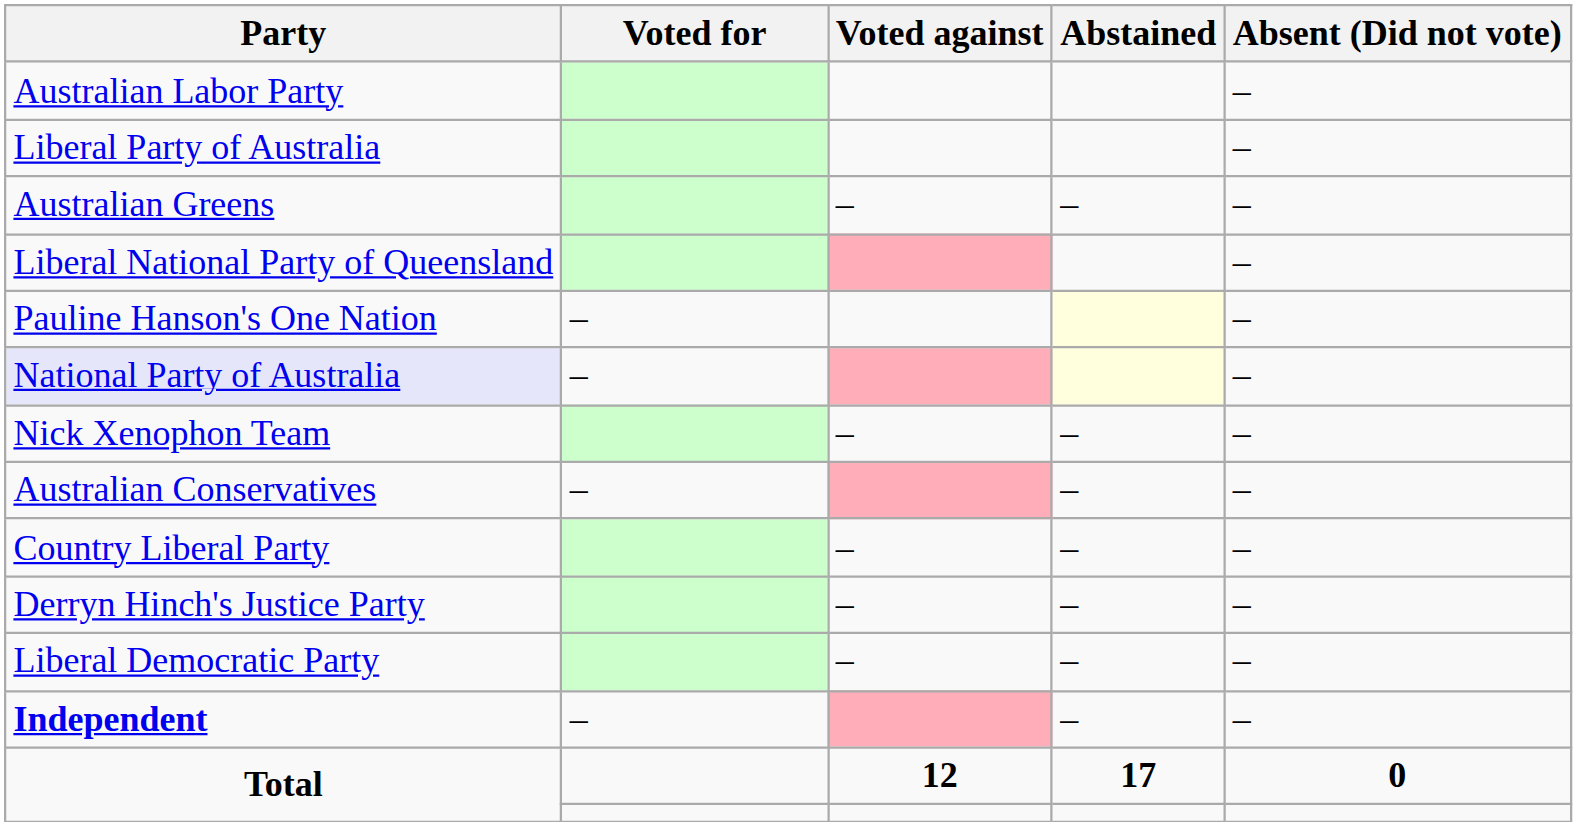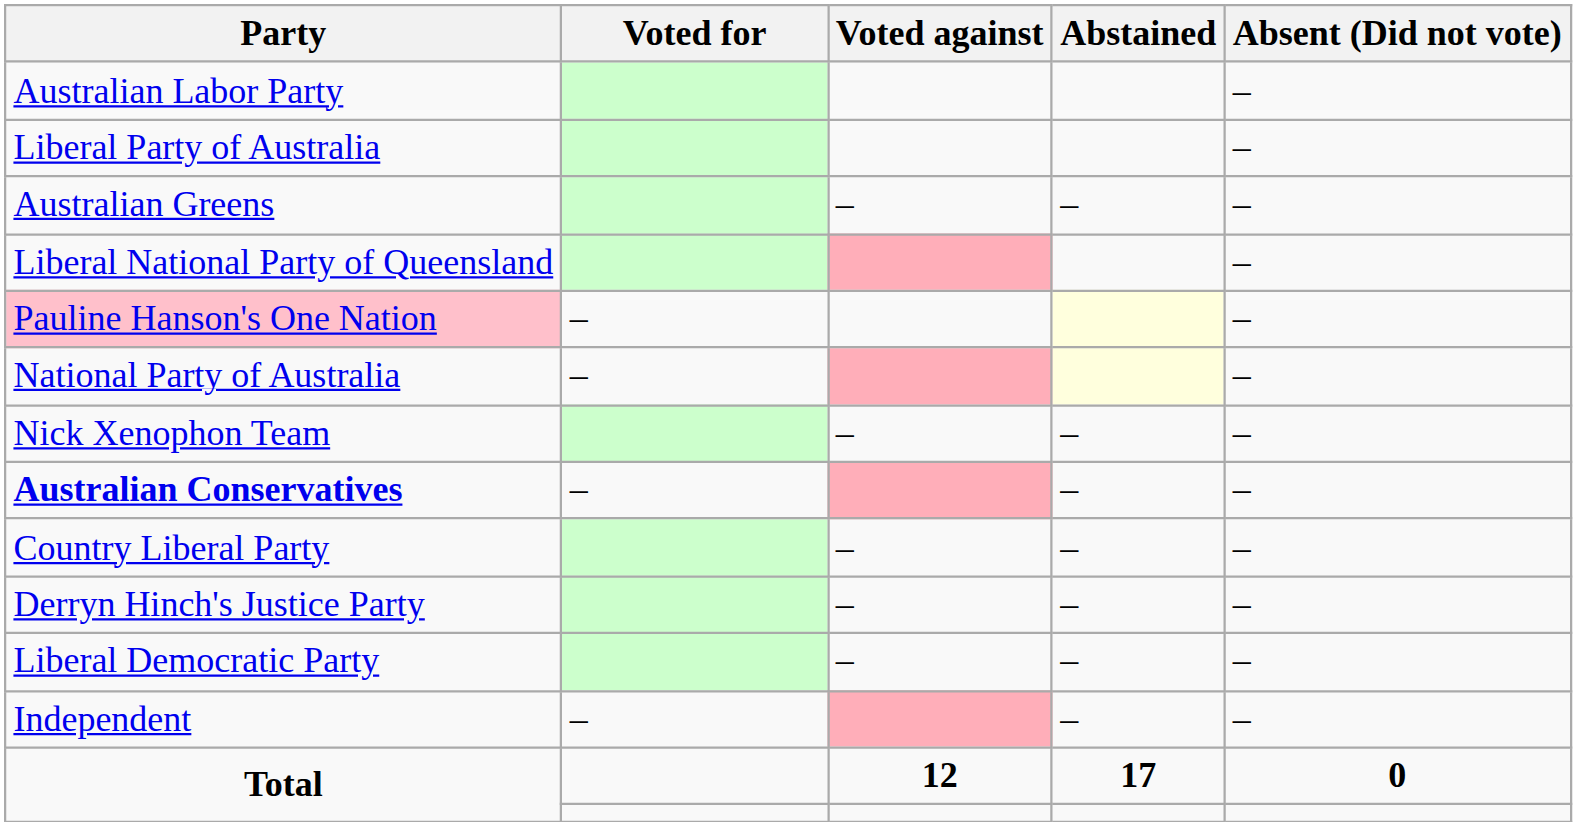(225, 318) no background -> (225, 318) pink background
(207, 375) lavender background -> (207, 375) no background
(195, 489) normal -> (208, 489) bold
(110, 718) bold -> (102, 718) normal
